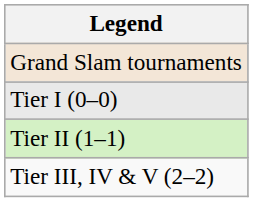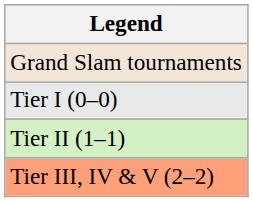(112, 176) no background -> (112, 176) lightsalmon background
